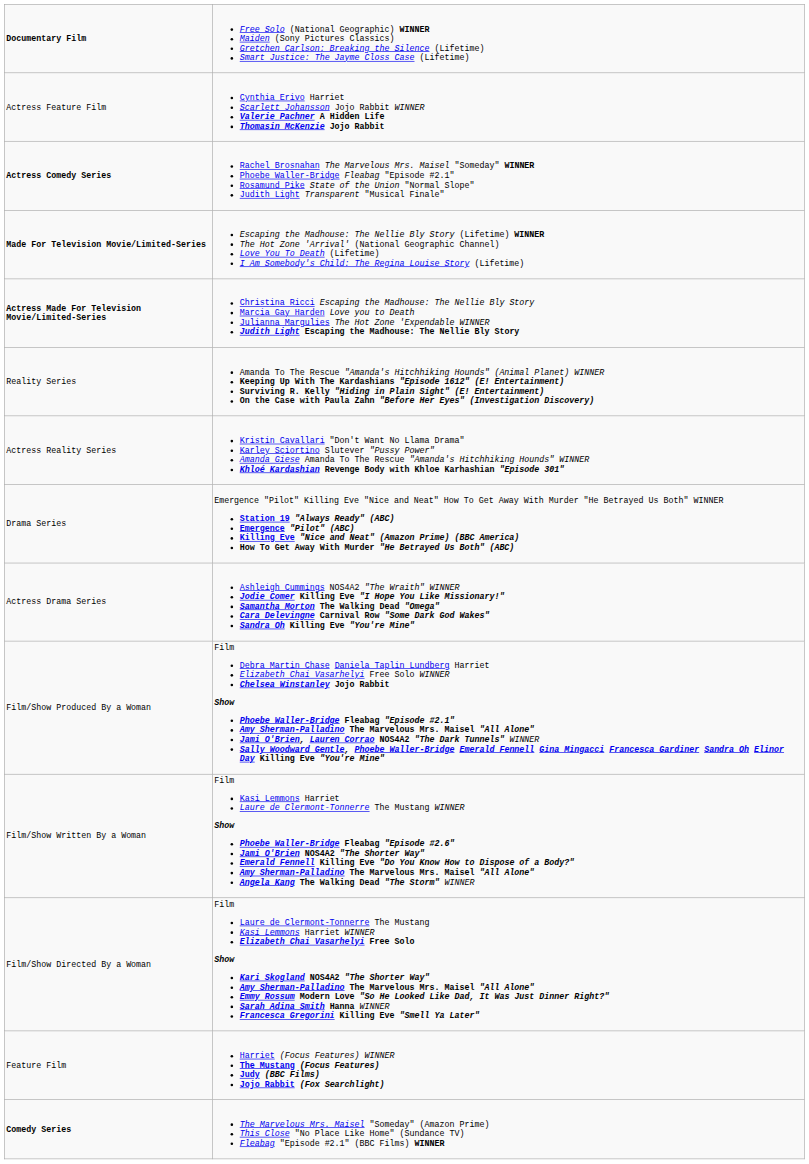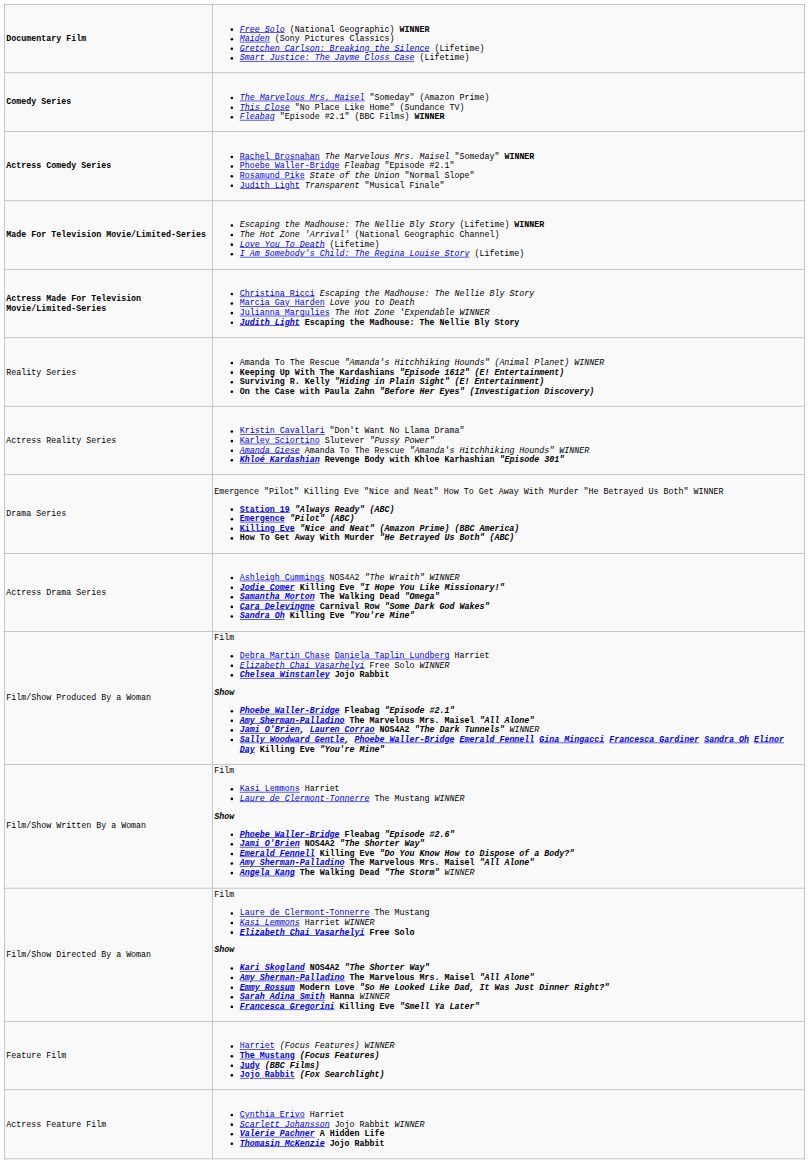rows swapped: (39, 1129) <-> (56, 107)
